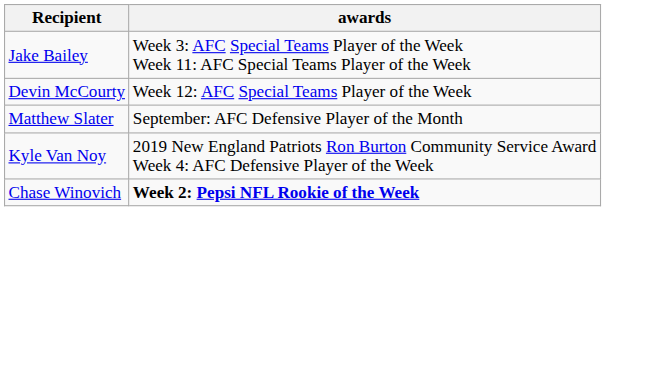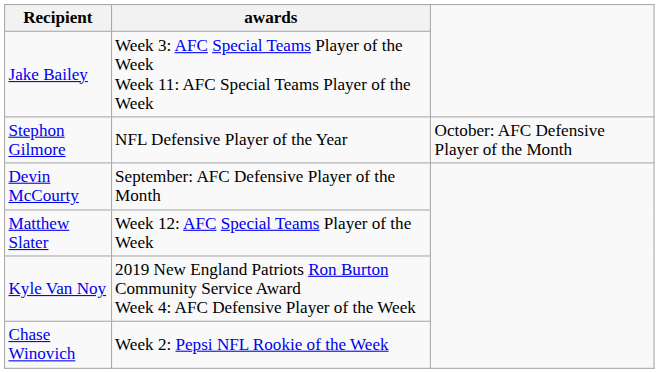+ row: (37, 139)
(302, 91) Week 12: AFC Special Teams Player of the Week -> (255, 186) September: AFC Defensive Player of the Month
(298, 118) September: AFC Defensive Player of the Month -> (263, 232) Week 12: AFC Special Teams Player of the Week
(276, 192) bold -> (252, 344) normal
